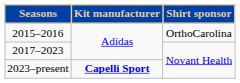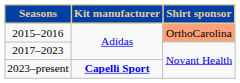(199, 32) no background -> (199, 32) lightsalmon background
